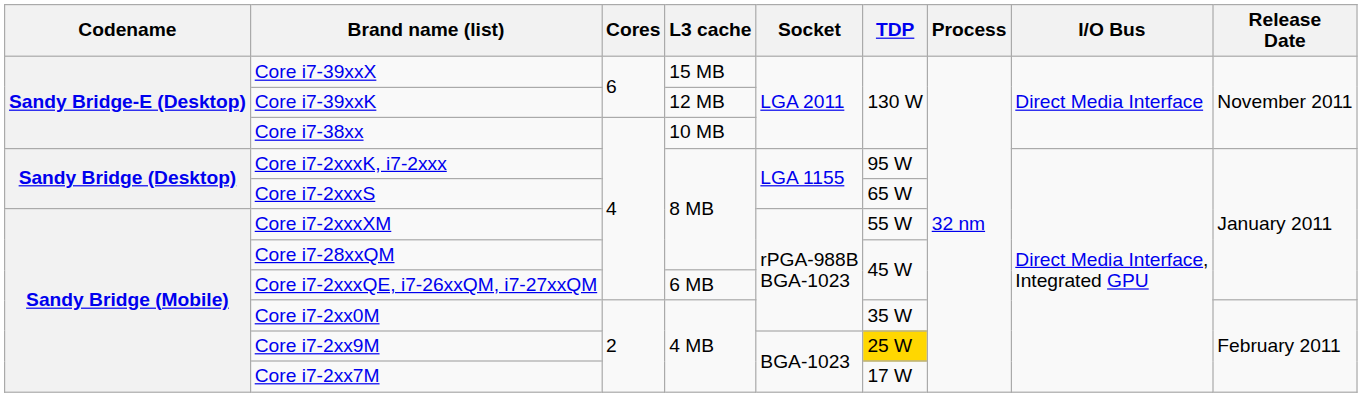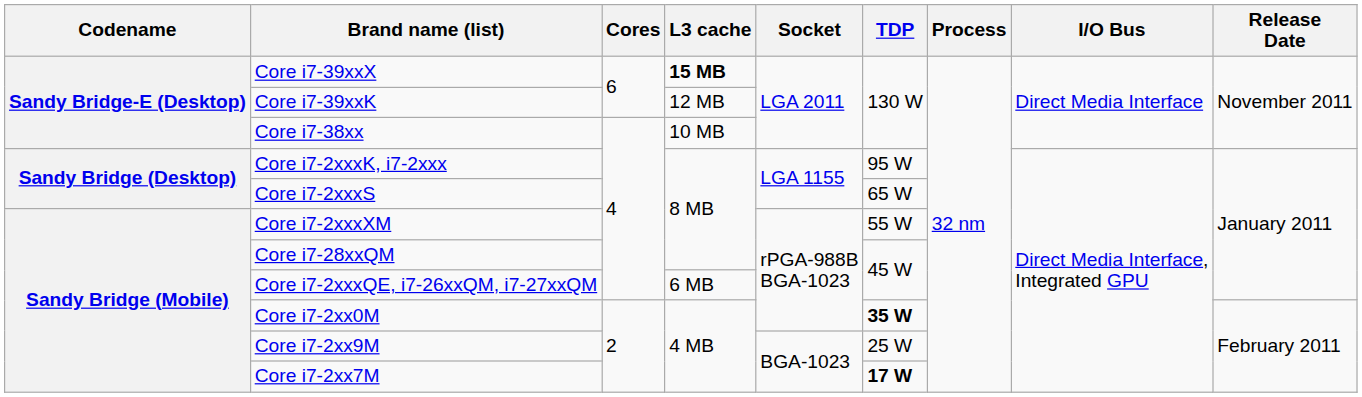(697, 71) normal -> (698, 71) bold
(890, 315) normal -> (890, 315) bold
(890, 345) gold background -> (890, 345) no background
(890, 376) normal -> (890, 376) bold
